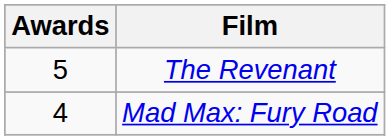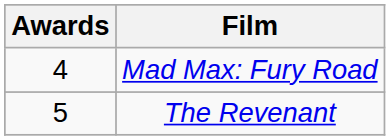rows swapped: (250, 69) <-> (250, 112)
